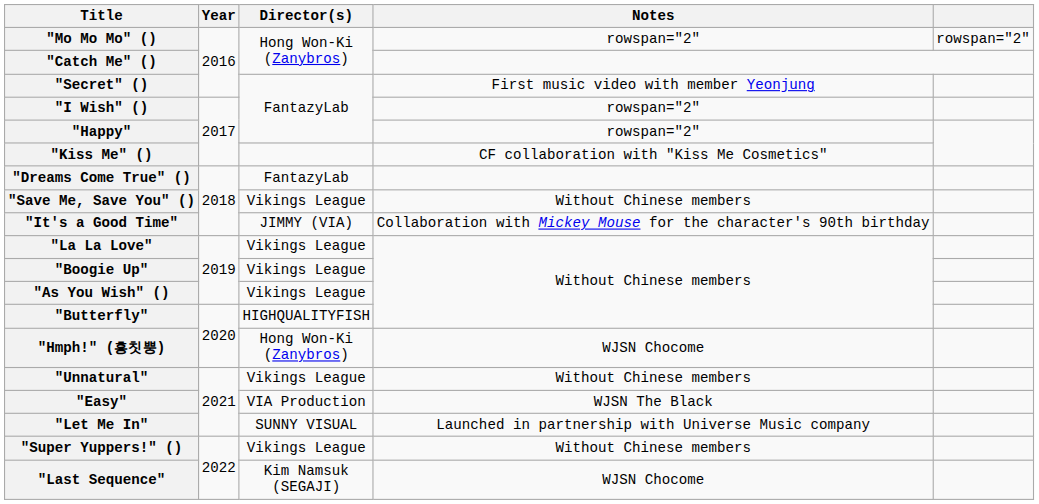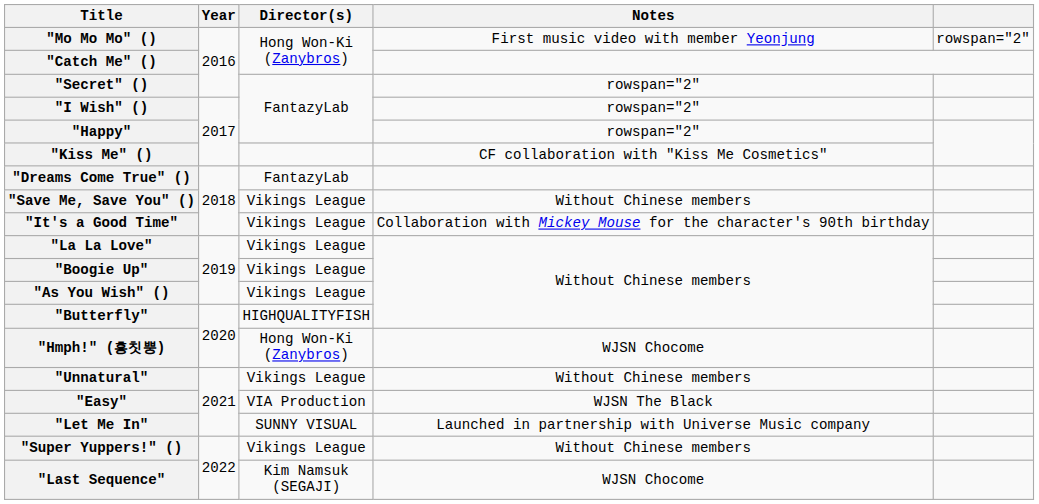(653, 39) rowspan="2" -> (653, 39) First music video with member Yeonjung
(653, 85) First music video with member Yeonjung -> (653, 85) rowspan="2"
(306, 224) JIMMY (VIA) -> (306, 224) Vikings League
